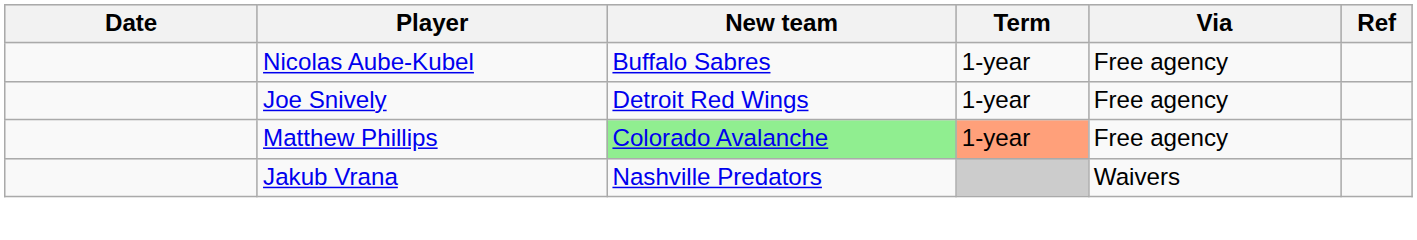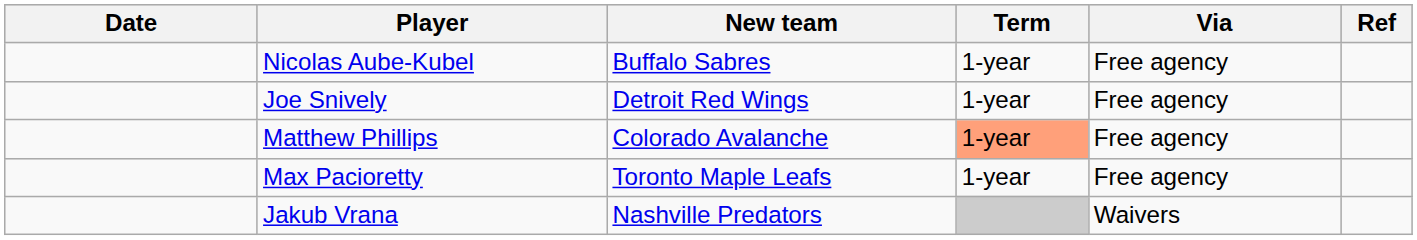(720, 138) lightgreen background -> (720, 138) no background
+ row: (343, 176)
